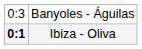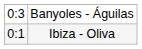(16, 34) bold -> (16, 34) normal
